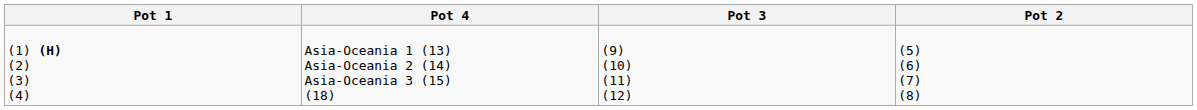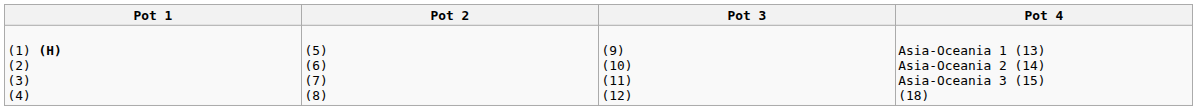columns swapped: (1044, 15) <-> (450, 15)
